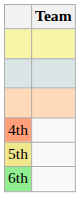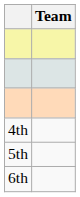(18, 129) lightsalmon background -> (18, 129) no background
(18, 154) khaki background -> (18, 154) no background
(18, 179) lightgreen background -> (18, 179) no background
